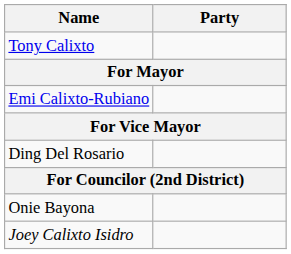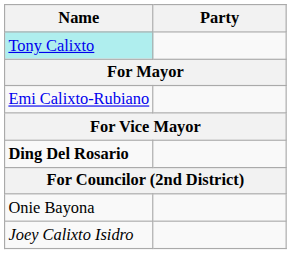(51, 45) no background -> (51, 45) paleturquoise background
(66, 153) normal -> (69, 153) bold
